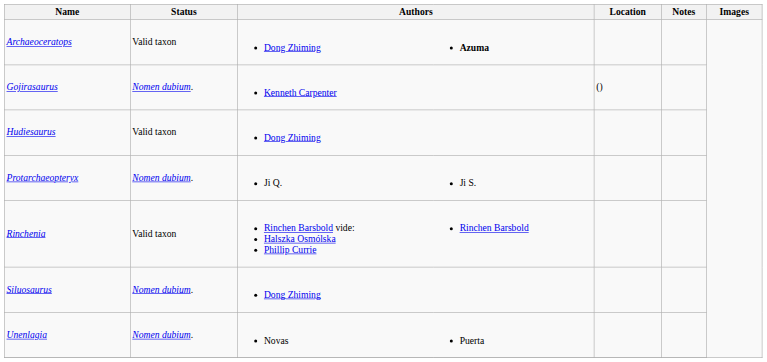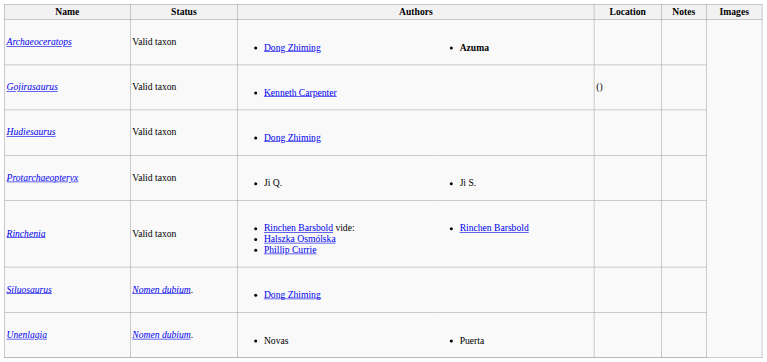(163, 87) Nomen dubium. -> (154, 87) Valid taxon
(163, 178) Nomen dubium. -> (154, 178) Valid taxon
